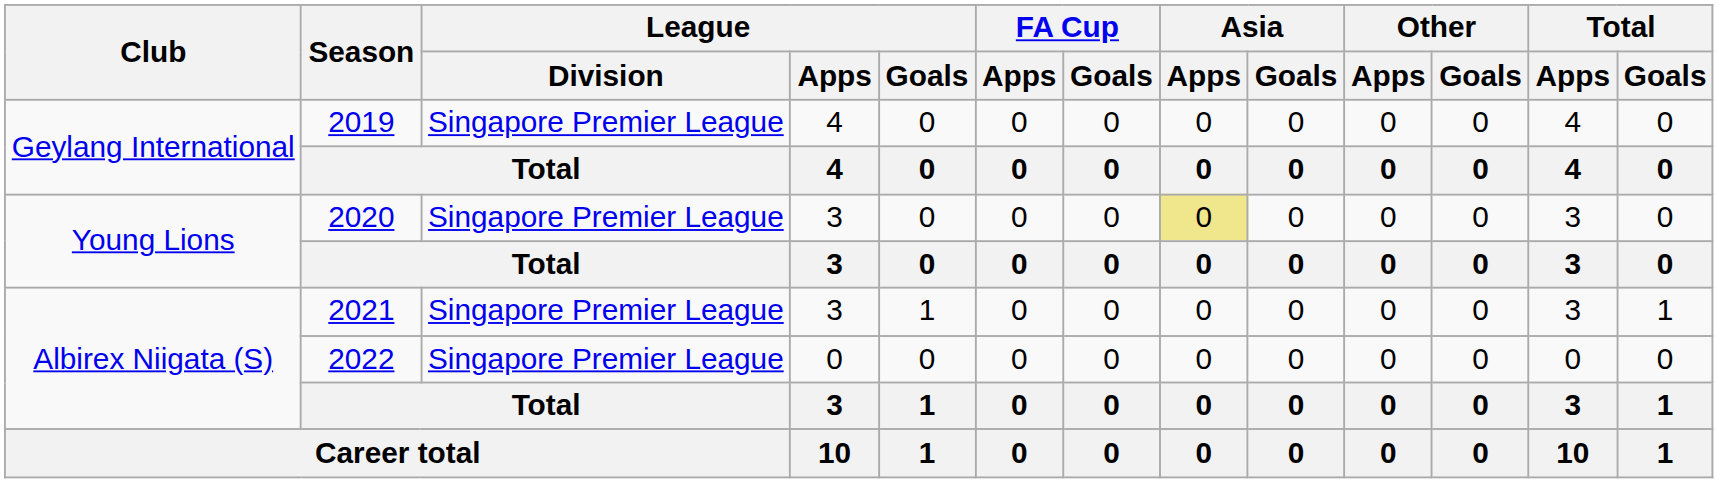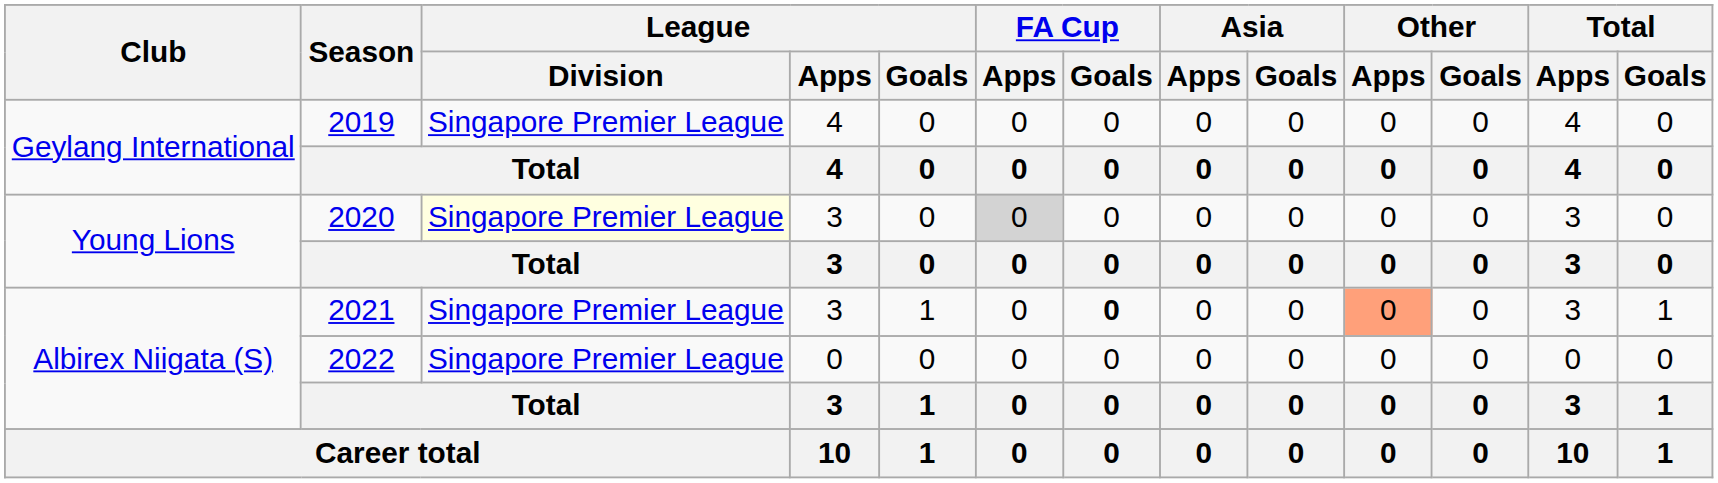(606, 216) no background -> (606, 216) lightyellow background
(1019, 216) no background -> (1019, 216) lightgrey background
(1204, 216) khaki background -> (1204, 216) no background
(1111, 311) normal -> (1111, 311) bold
(1388, 311) no background -> (1388, 311) lightsalmon background
